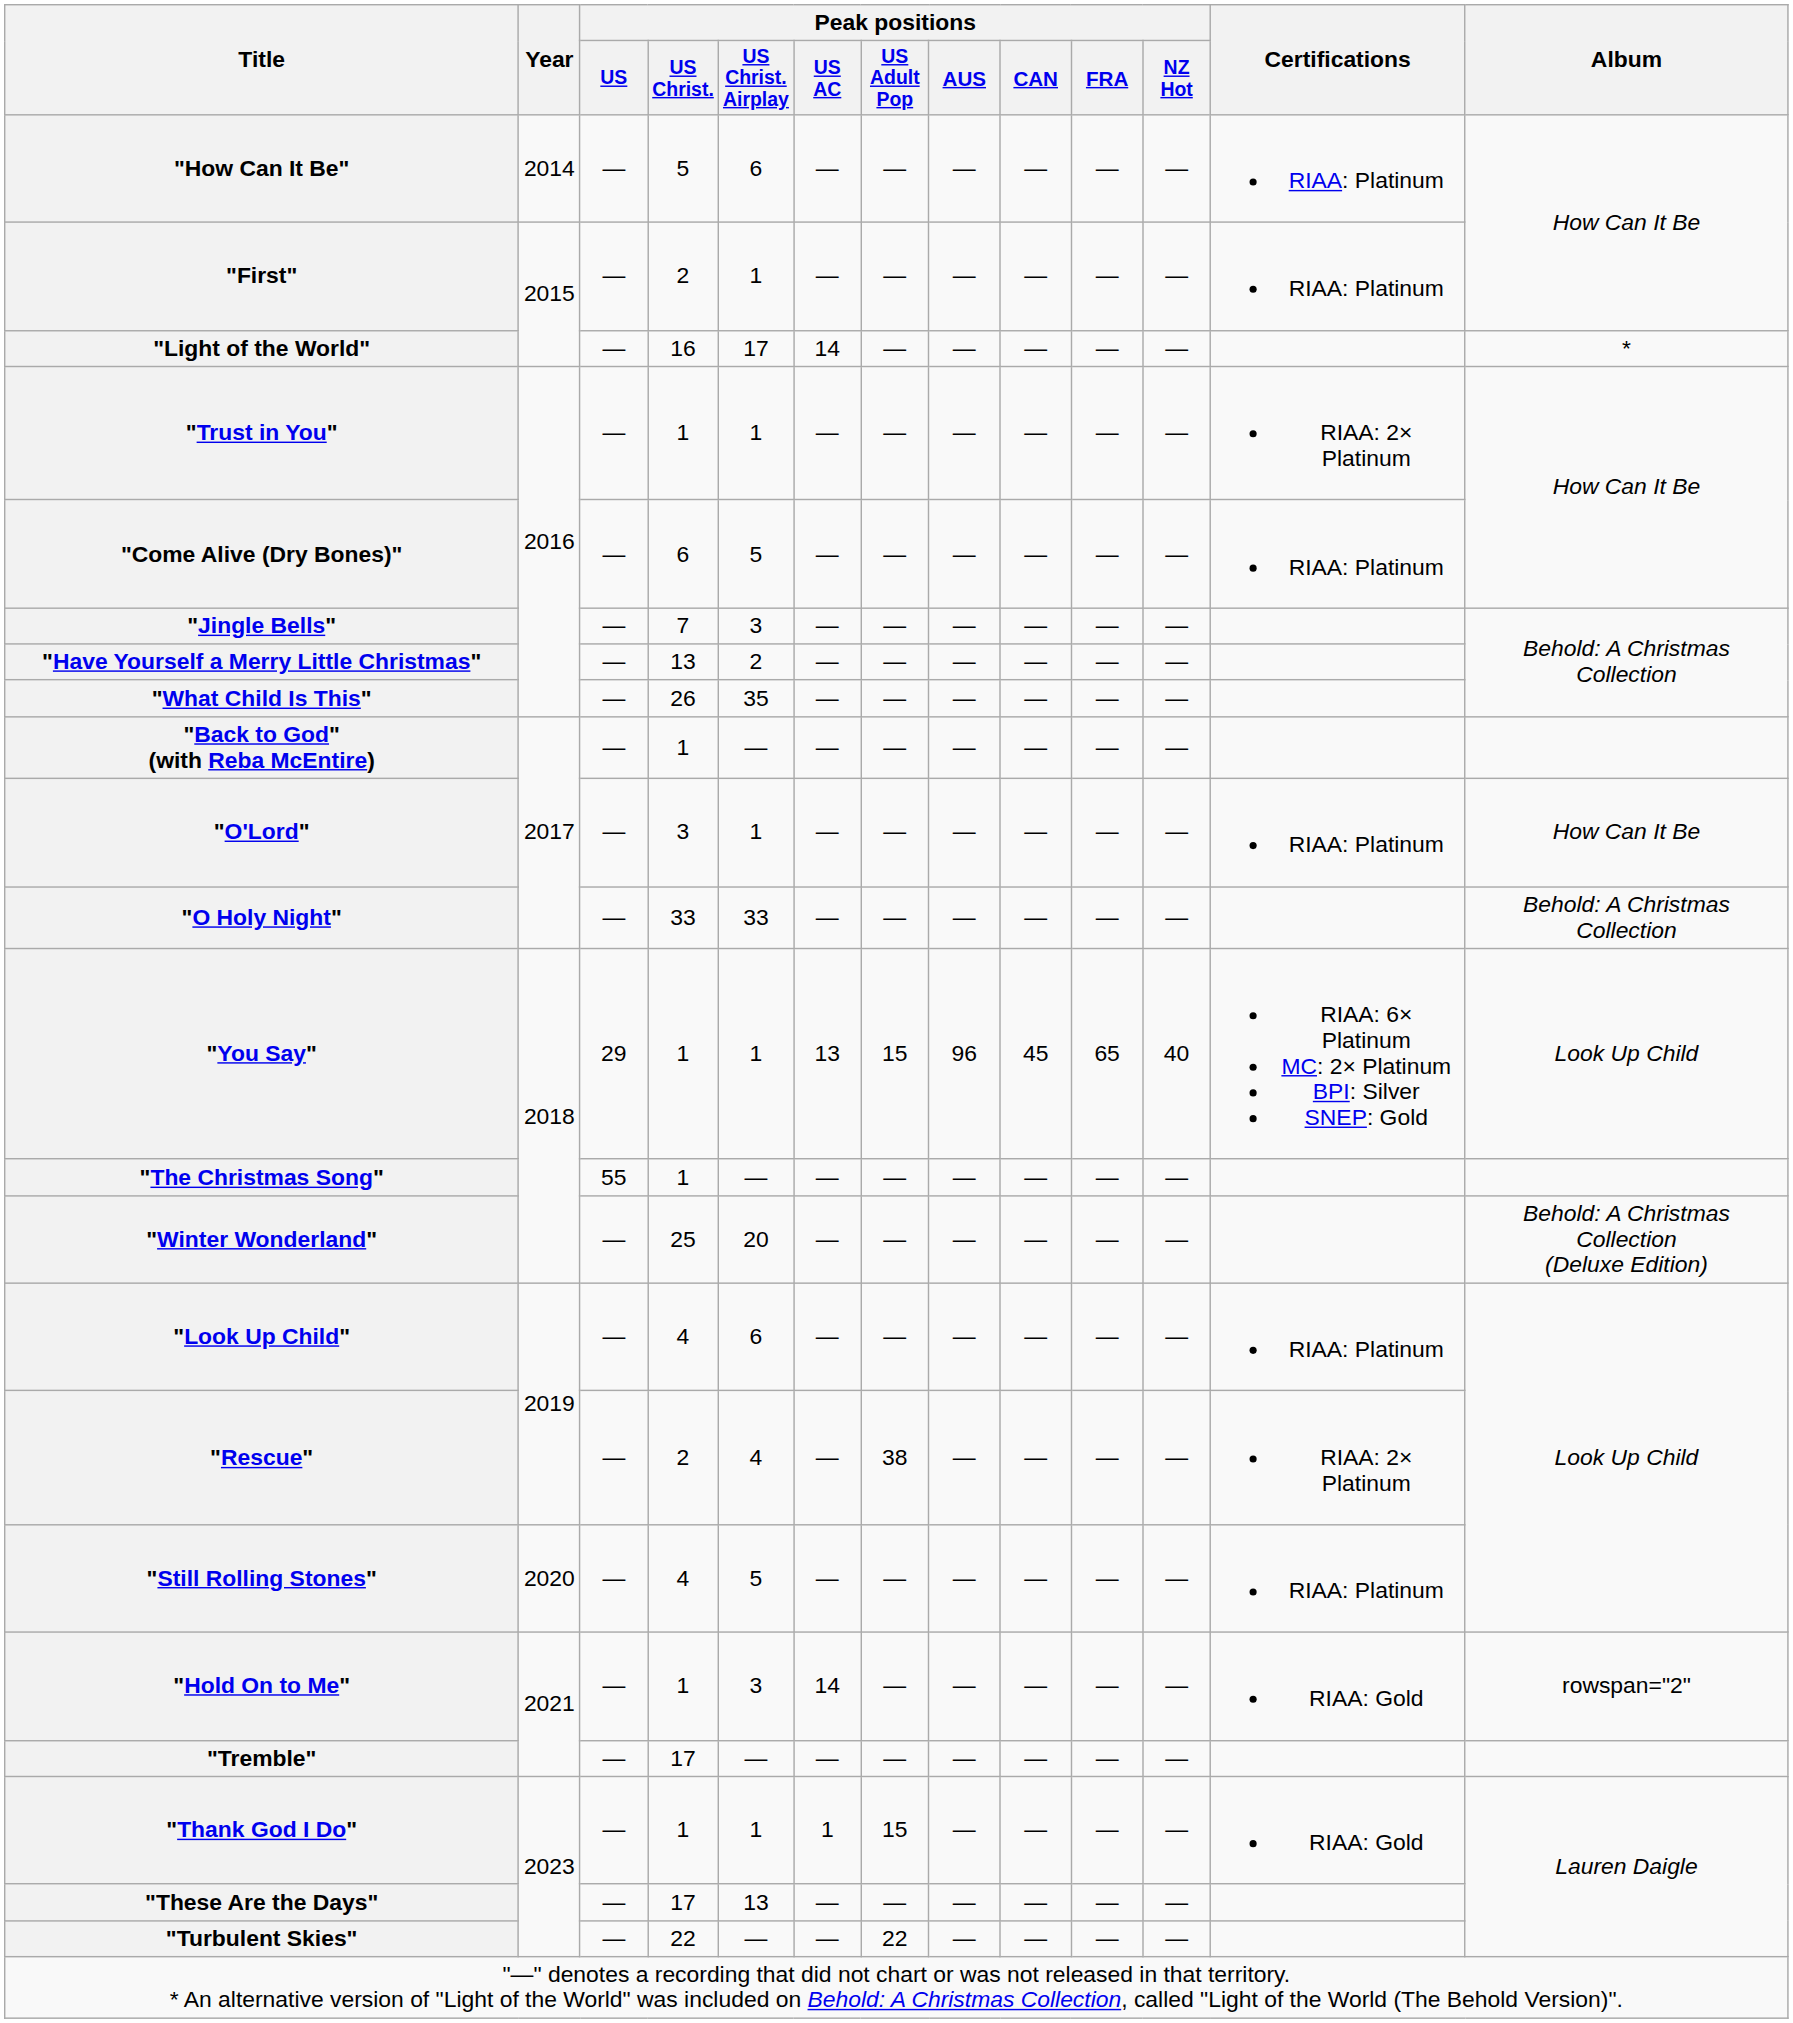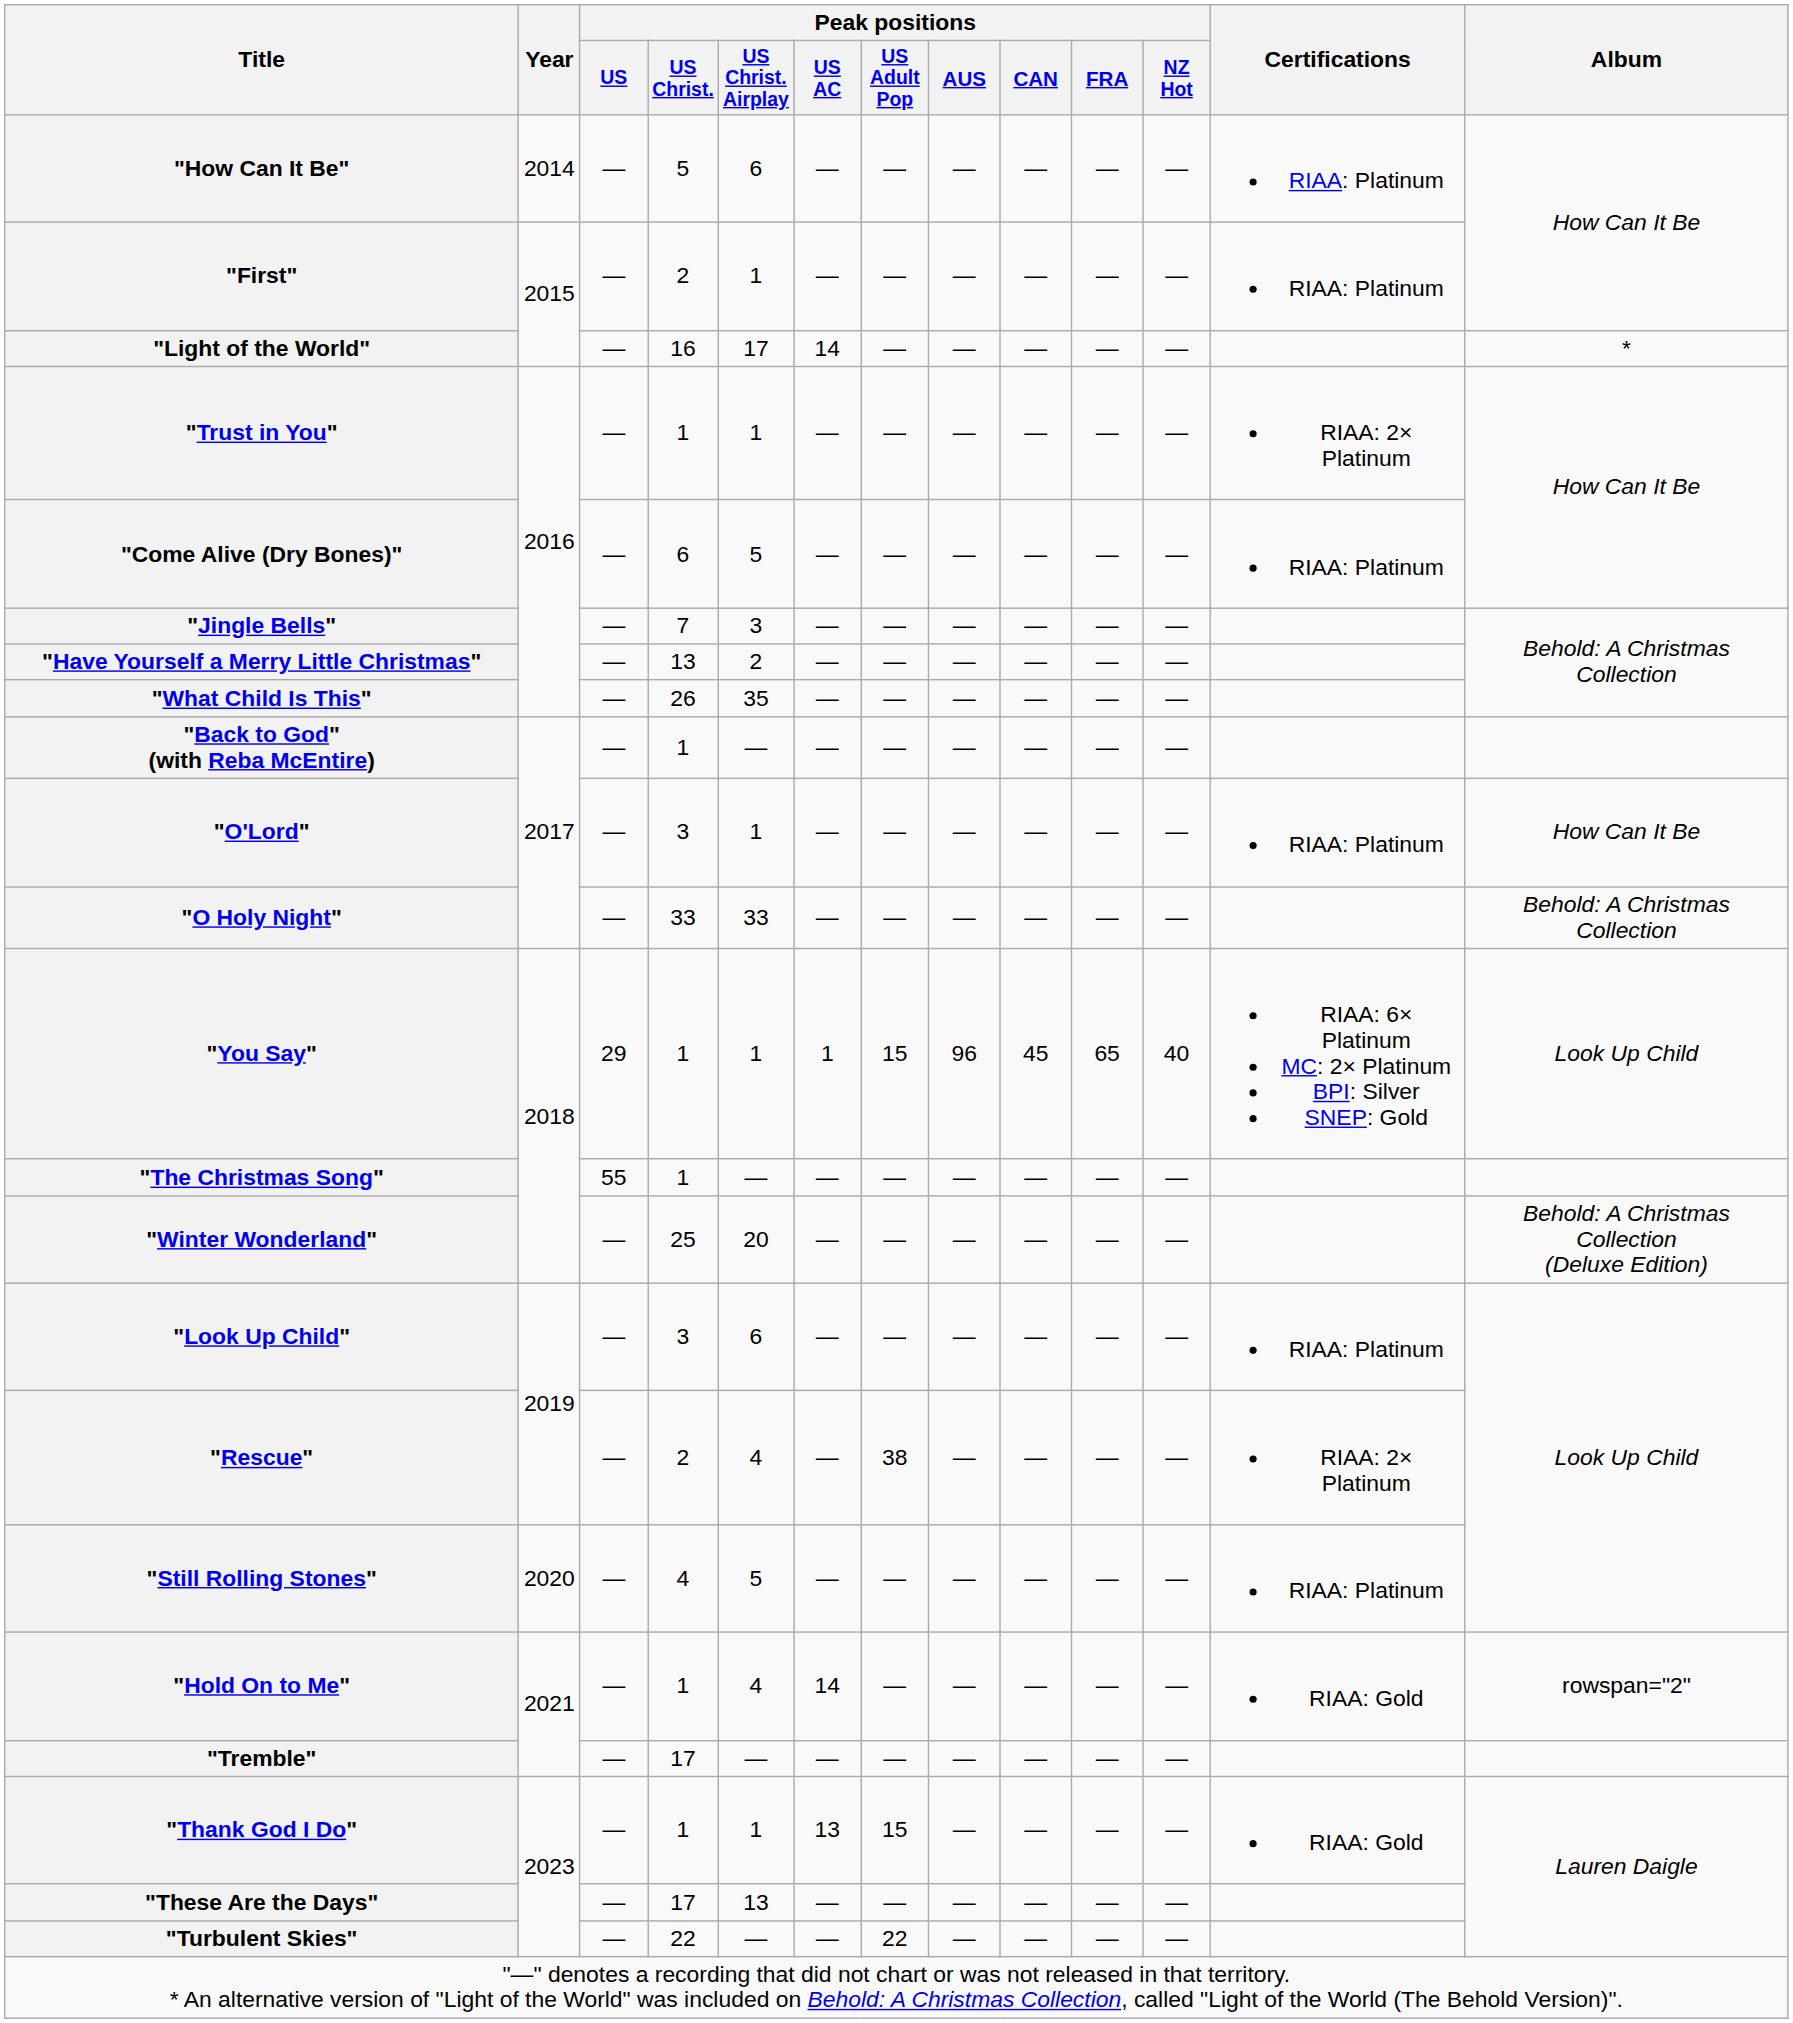(827, 1053) 13 -> (827, 1053) 1
(683, 1336) 4 -> (683, 1336) 3
(756, 1686) 3 -> (756, 1686) 4
(827, 1830) 1 -> (827, 1830) 13
